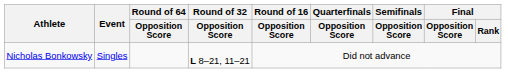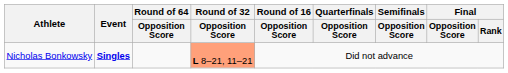(112, 56) normal -> (113, 56) bold
(220, 61) no background -> (223, 61) lightsalmon background
